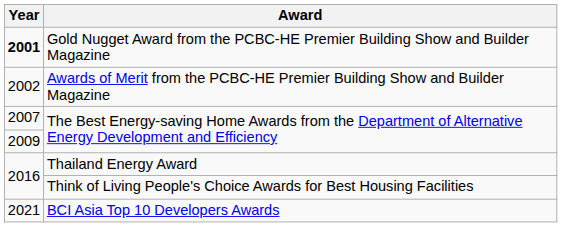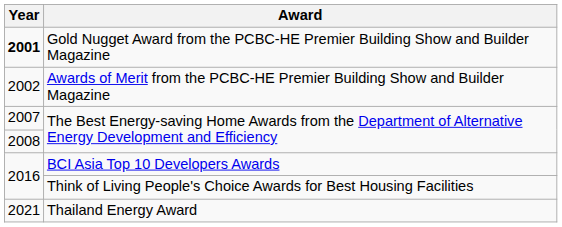(24, 141) 2009 -> (24, 141) 2008
(122, 164) Thailand Energy Award -> (163, 164) BCI Asia Top 10 Developers Awards
(163, 210) BCI Asia Top 10 Developers Awards -> (122, 210) Thailand Energy Award
